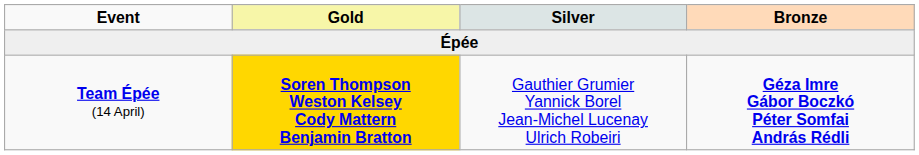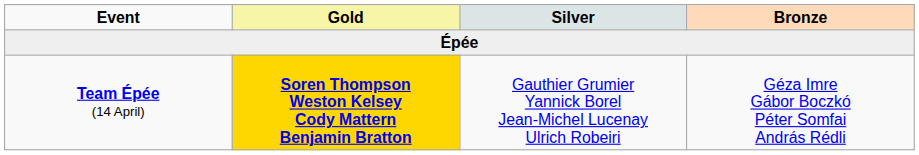(801, 112) bold -> (801, 112) normal
